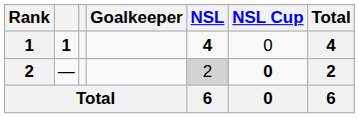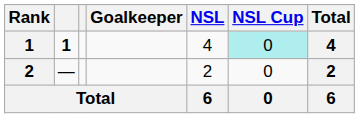(207, 44) bold -> (207, 44) normal
(268, 44) no background -> (268, 44) paleturquoise background
(207, 71) lightgrey background -> (207, 71) no background
(268, 71) bold -> (268, 71) normal
